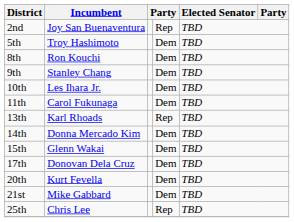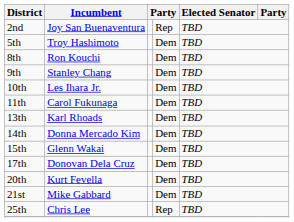(164, 118) Rep -> (166, 118) Dem
